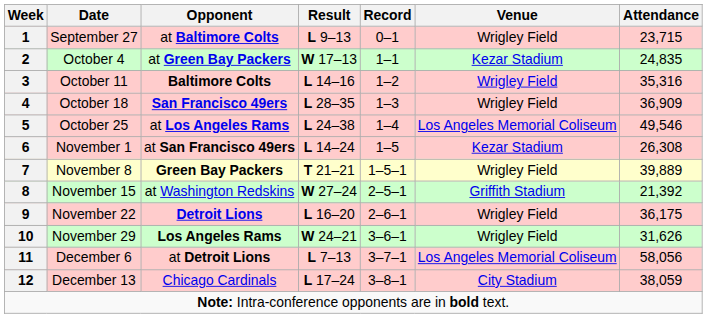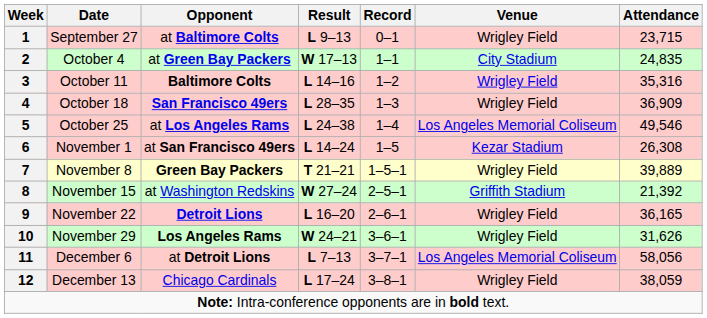(517, 59) Kezar Stadium -> (517, 59) City Stadium
(661, 214) 36,175 -> (661, 214) 36,165
(517, 280) City Stadium -> (517, 280) Wrigley Field
